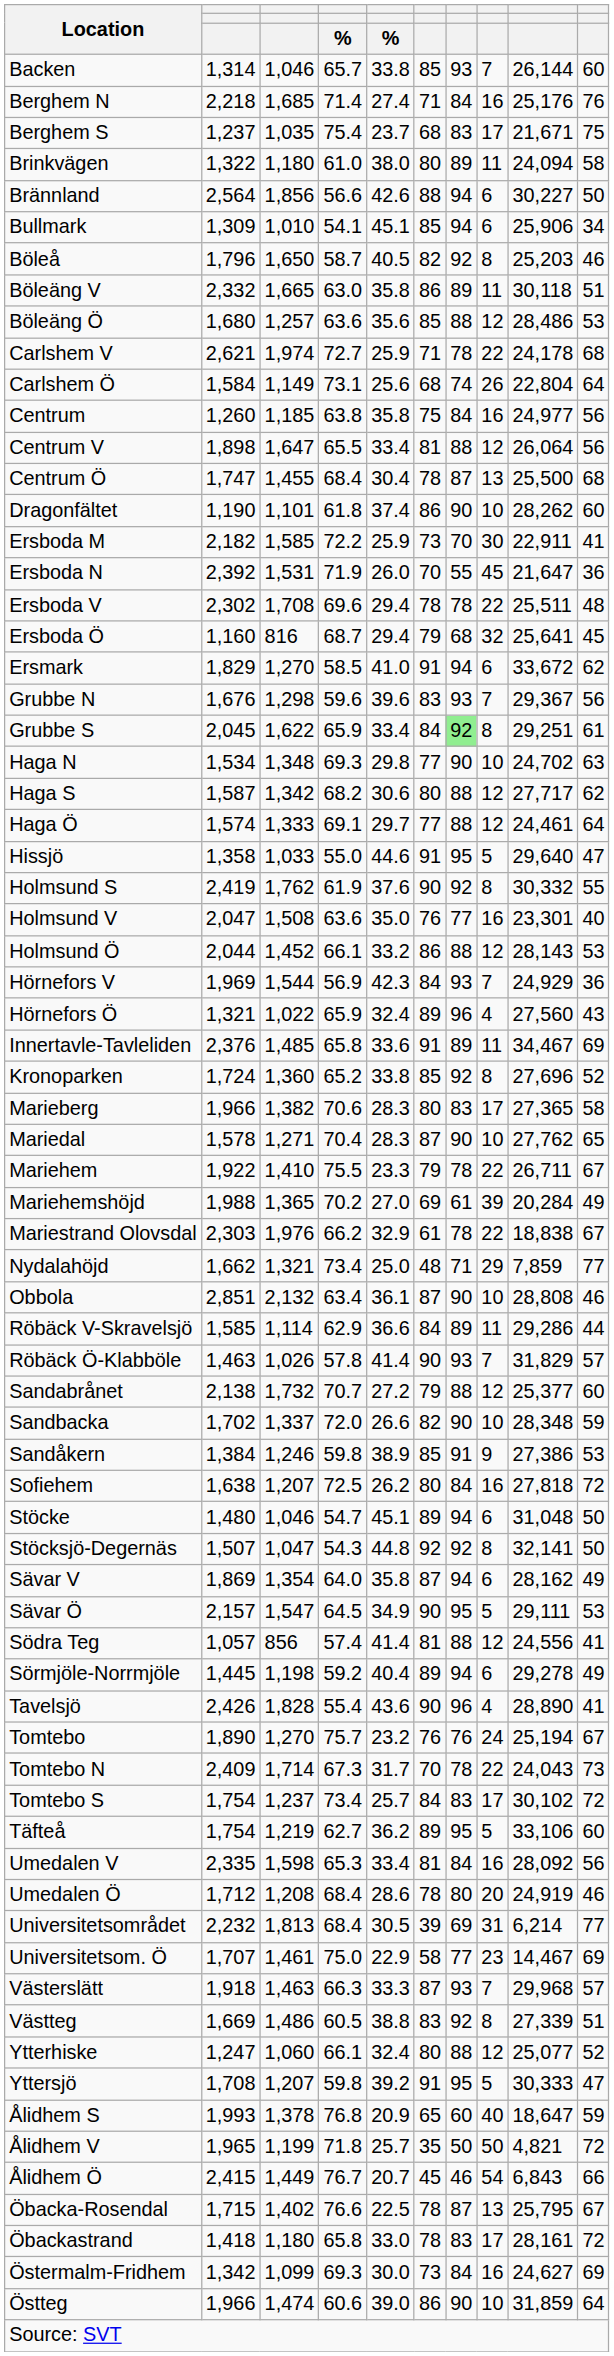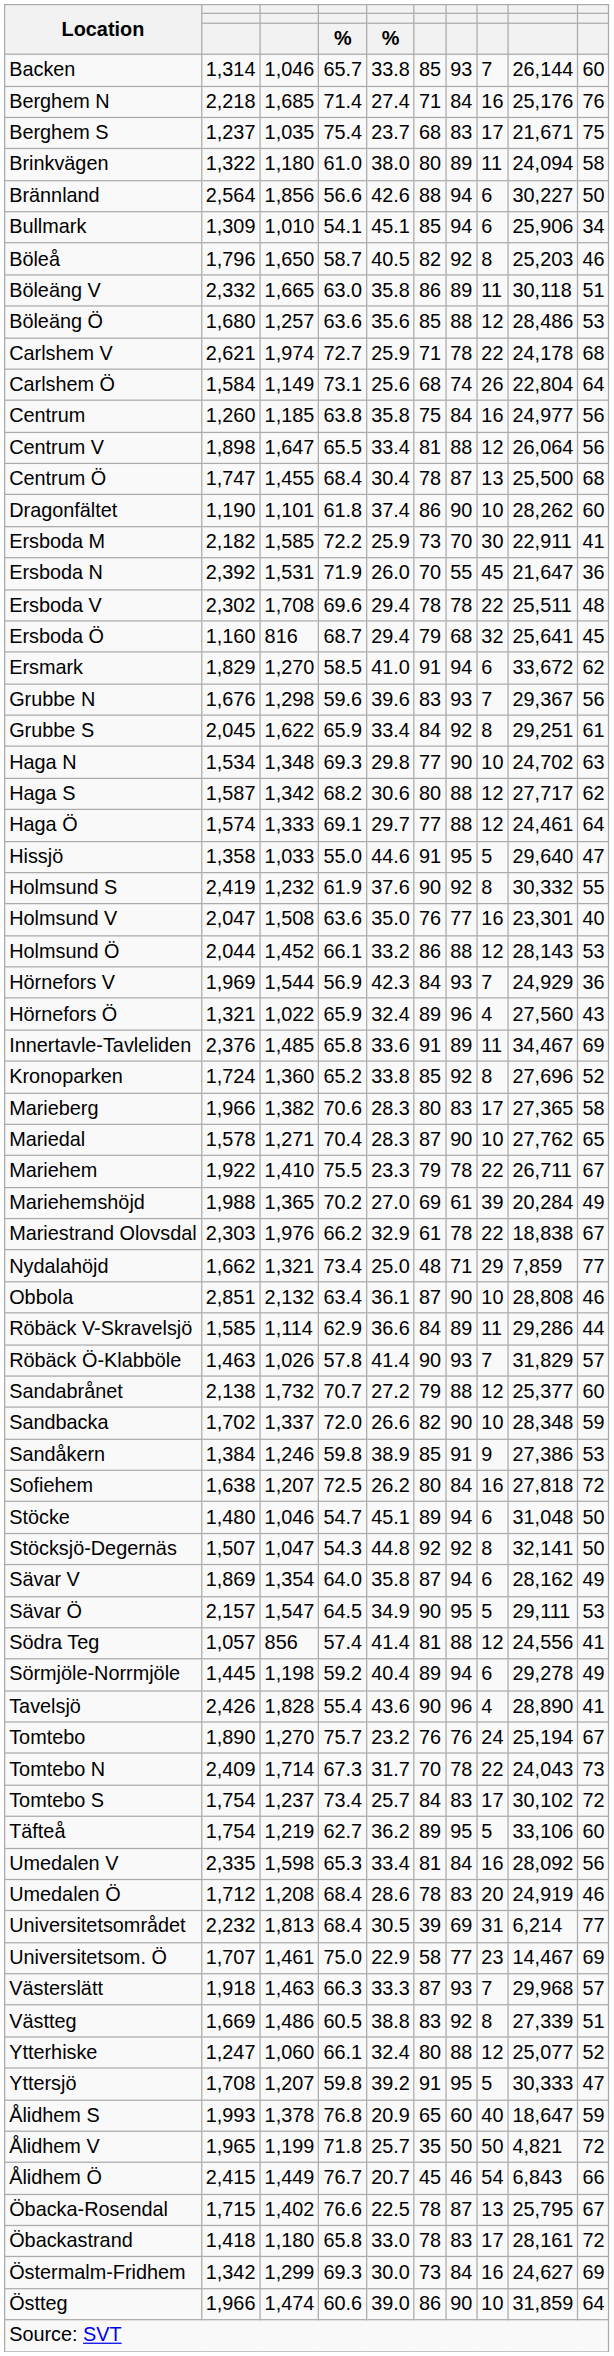(461, 730) lightgreen background -> (461, 730) no background
(289, 888) 1,762 -> (289, 888) 1,232
(461, 1894) 80 -> (461, 1894) 83
(289, 2272) 1,099 -> (289, 2272) 1,299
